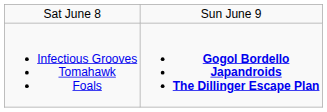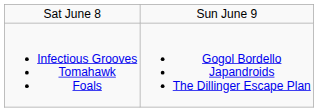(231, 72) bold -> (227, 72) normal
